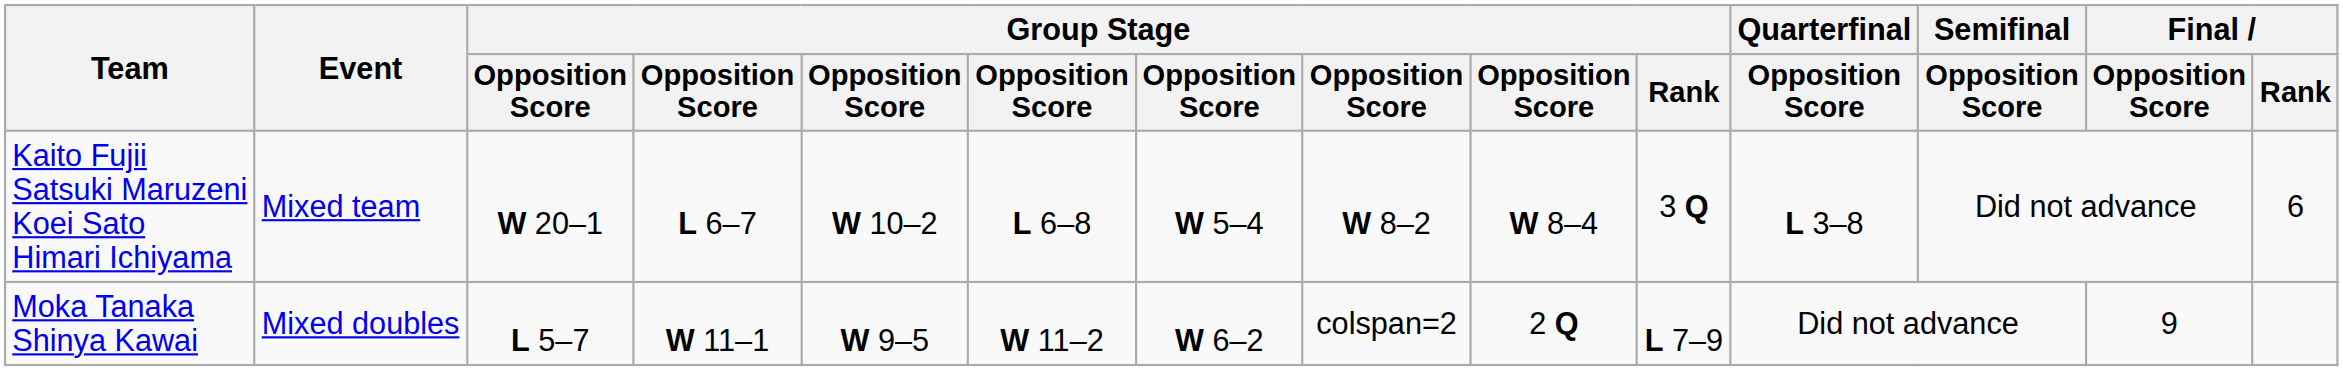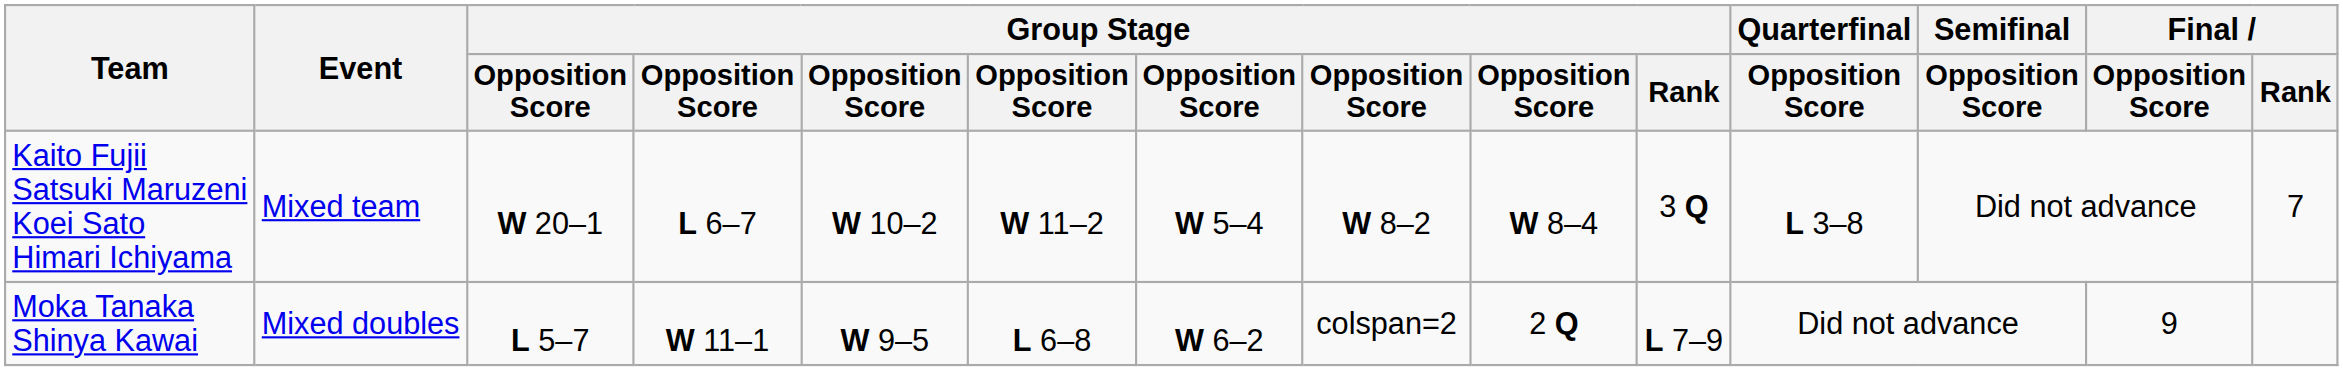(1052, 224) L 6–8 -> (1052, 224) W 11–2
(2295, 207) 6 -> (2295, 207) 7
(1052, 341) W 11–2 -> (1052, 341) L 6–8
